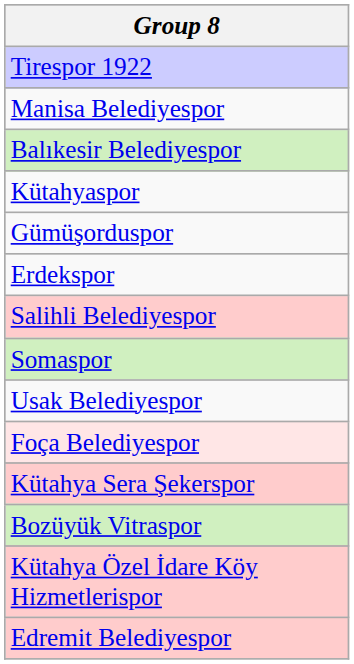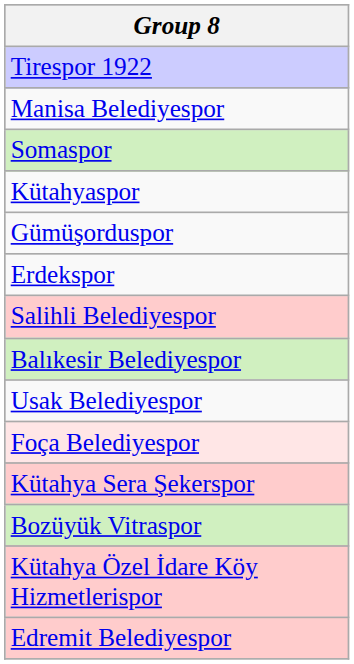(126, 150) Balıkesir Belediyespor -> (61, 150) Somaspor
(61, 358) Somaspor -> (126, 358) Balıkesir Belediyespor
